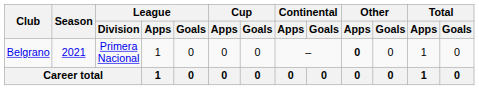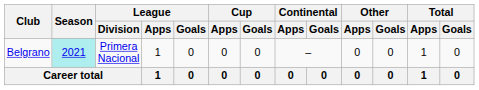(74, 53) no background -> (74, 53) paleturquoise background
(357, 53) bold -> (357, 53) normal
